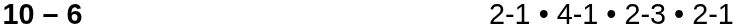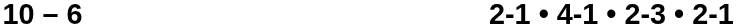(611, 14) normal -> (611, 14) bold
